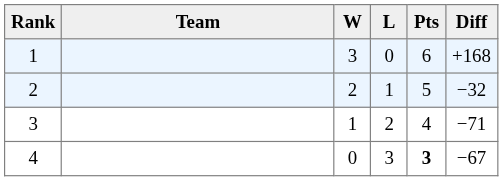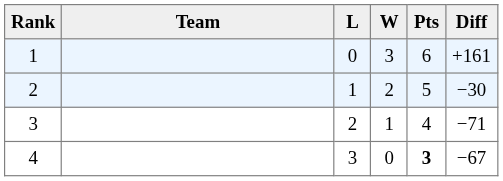columns swapped: (353, 21) <-> (389, 21)
(472, 55) +168 -> (472, 55) +161
(472, 90) −32 -> (472, 90) −30
